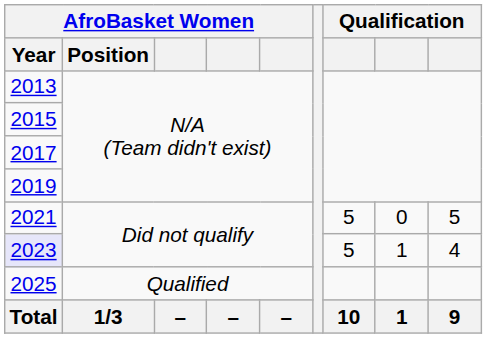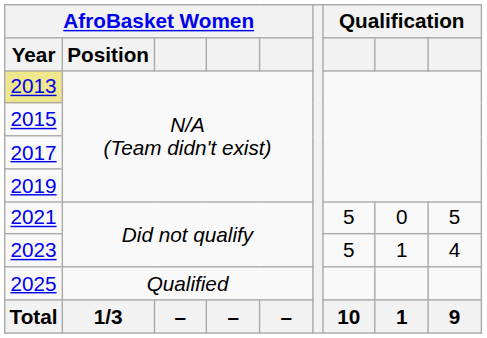(34, 87) no background -> (34, 87) khaki background
(34, 251) lavender background -> (34, 251) no background
